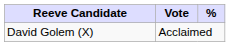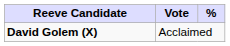(50, 32) normal -> (52, 32) bold
